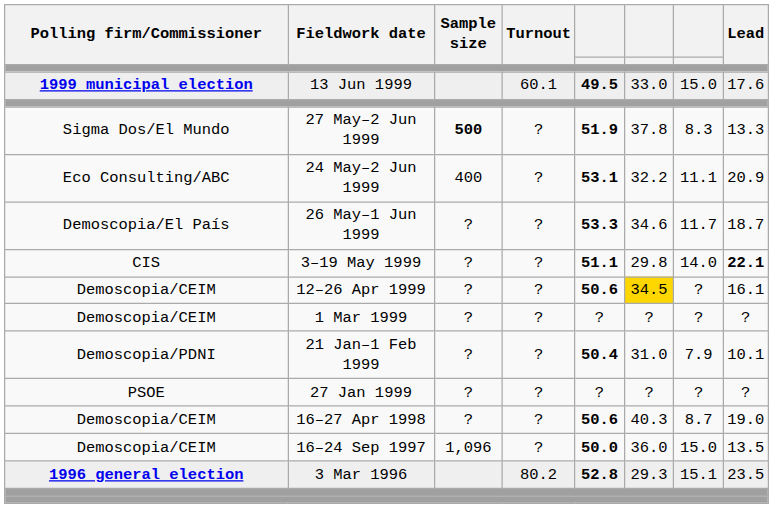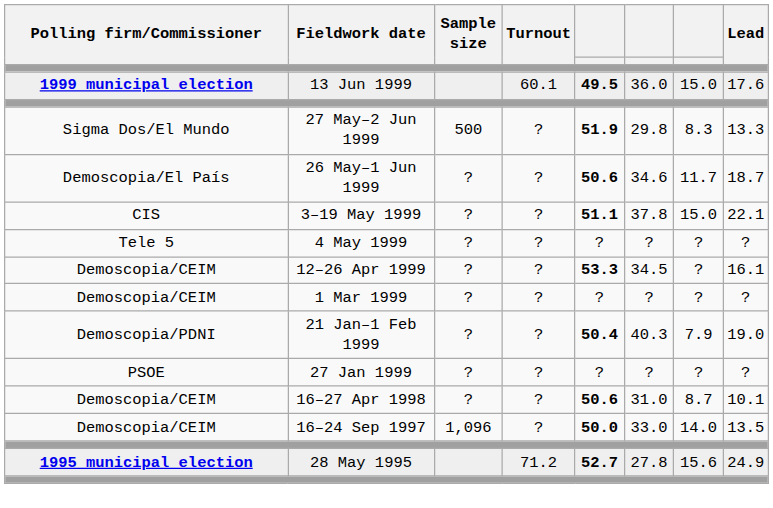(649, 86) 33.0 -> (649, 86) 36.0
(468, 131) bold -> (468, 131) normal
(649, 131) 37.8 -> (649, 131) 29.8
- row: (146, 178)
(599, 226) 53.3 -> (599, 178) 50.6
(649, 263) 29.8 -> (649, 216) 37.8
(699, 263) 14.0 -> (699, 216) 15.0
(746, 263) bold -> (746, 216) normal
+ row: (146, 243)
(599, 291) 50.6 -> (599, 271) 53.3
(649, 291) gold background -> (649, 271) no background
(649, 355) 31.0 -> (649, 335) 40.3
(746, 355) 10.1 -> (746, 335) 19.0
(649, 420) 40.3 -> (649, 400) 31.0
(746, 420) 19.0 -> (746, 400) 10.1
(649, 448) 36.0 -> (649, 428) 33.0
(699, 448) 15.0 -> (699, 428) 14.0
- row: (146, 475)
+ row: (146, 463)
